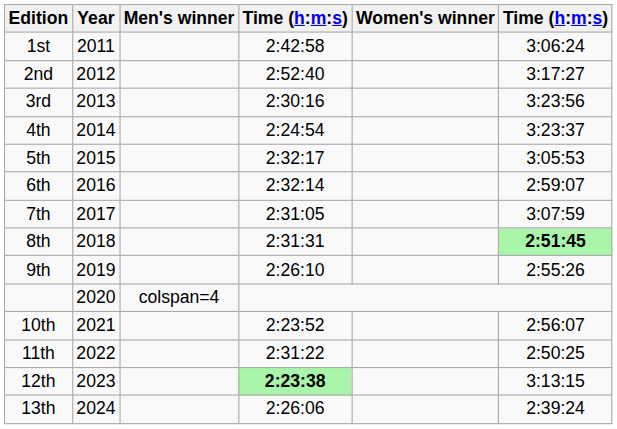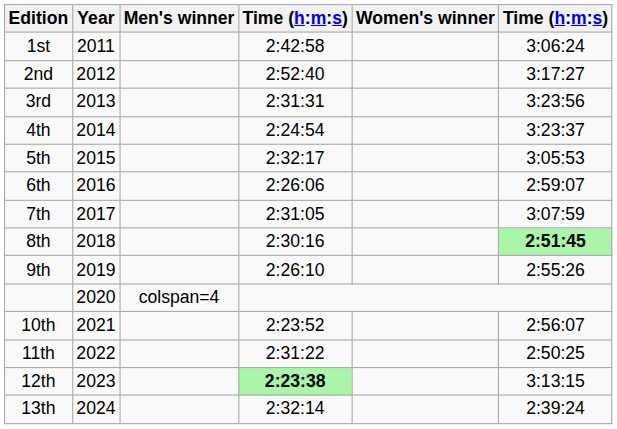(295, 102) 2:30:16 -> (295, 102) 2:31:31
(295, 185) 2:32:14 -> (295, 185) 2:26:06
(295, 241) 2:31:31 -> (295, 241) 2:30:16
(295, 409) 2:26:06 -> (295, 409) 2:32:14
